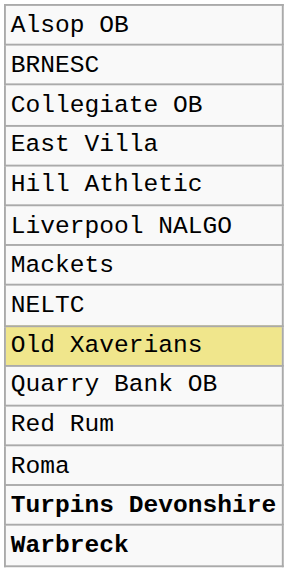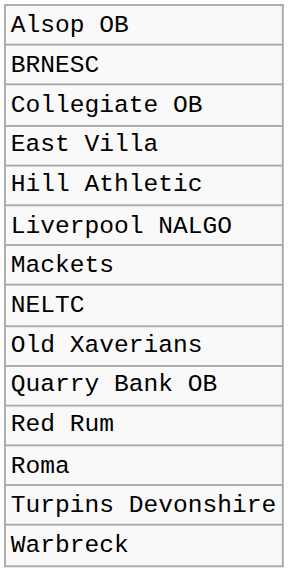(107, 345) khaki background -> (107, 345) no background
(144, 505) bold -> (144, 505) normal
(70, 546) bold -> (70, 546) normal
